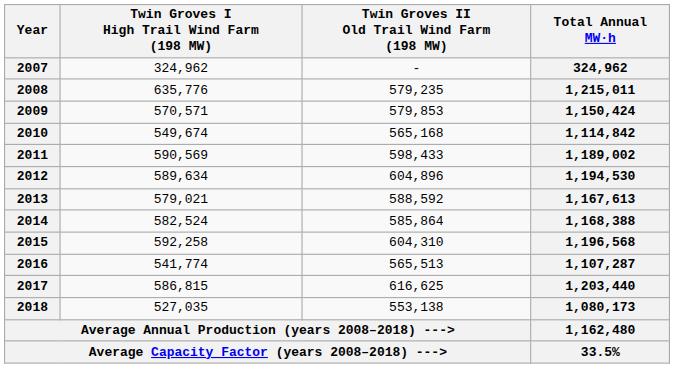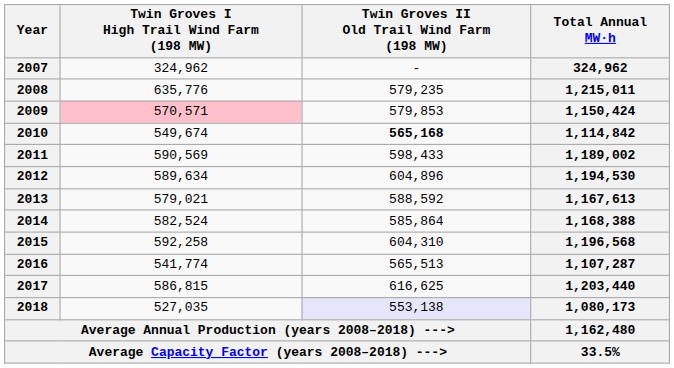(181, 112) no background -> (181, 112) pink background
(416, 134) normal -> (416, 134) bold
(416, 308) no background -> (416, 308) lavender background
